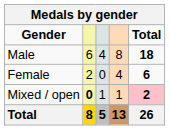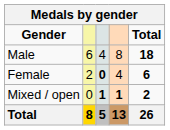(102, 75) normal -> (102, 75) bold
(89, 95) bold -> (89, 95) normal
(102, 95) normal -> (102, 95) bold
(119, 95) normal -> (119, 95) bold
(147, 95) pink background -> (147, 95) no background
